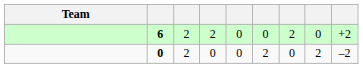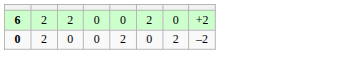- column: (76, 14)
